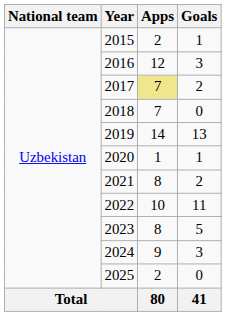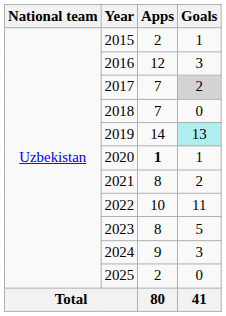(158, 87) khaki background -> (158, 87) no background
(199, 87) no background -> (199, 87) lightgrey background
(199, 134) no background -> (199, 134) paleturquoise background
(158, 157) normal -> (158, 157) bold
